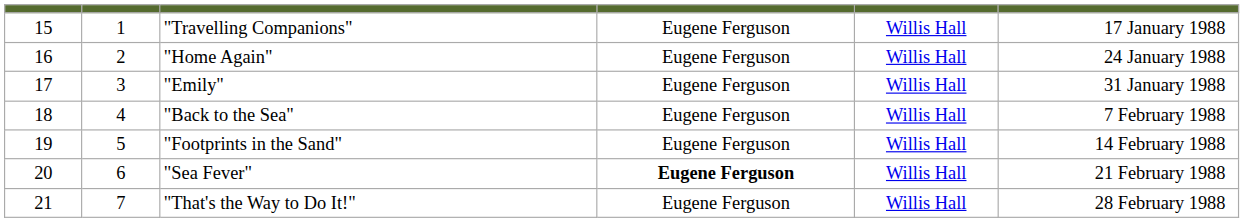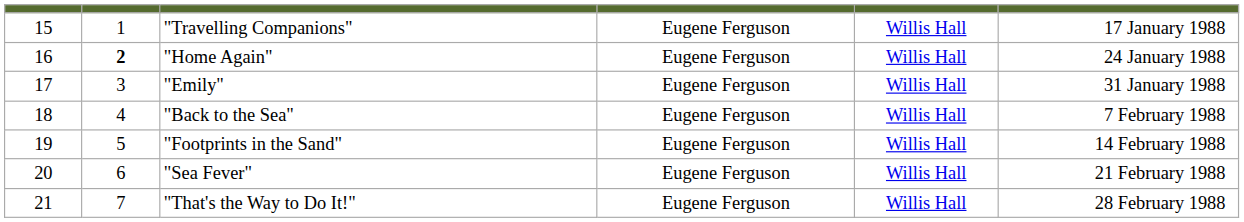(121, 56) normal -> (121, 56) bold
(726, 173) bold -> (726, 173) normal
